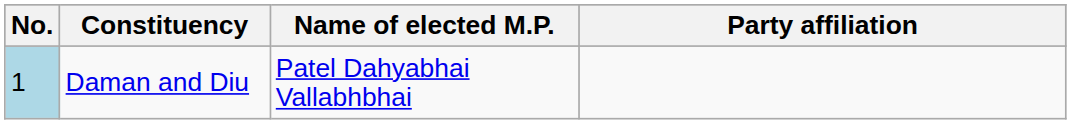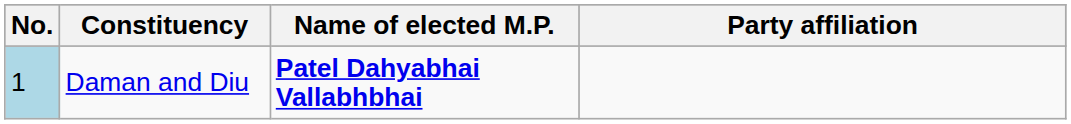(373, 82) normal -> (378, 82) bold
